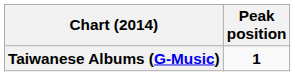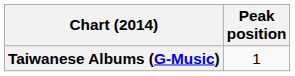(257, 58) bold -> (257, 58) normal
